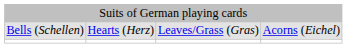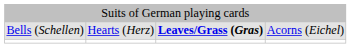(208, 30) normal -> (210, 30) bold
